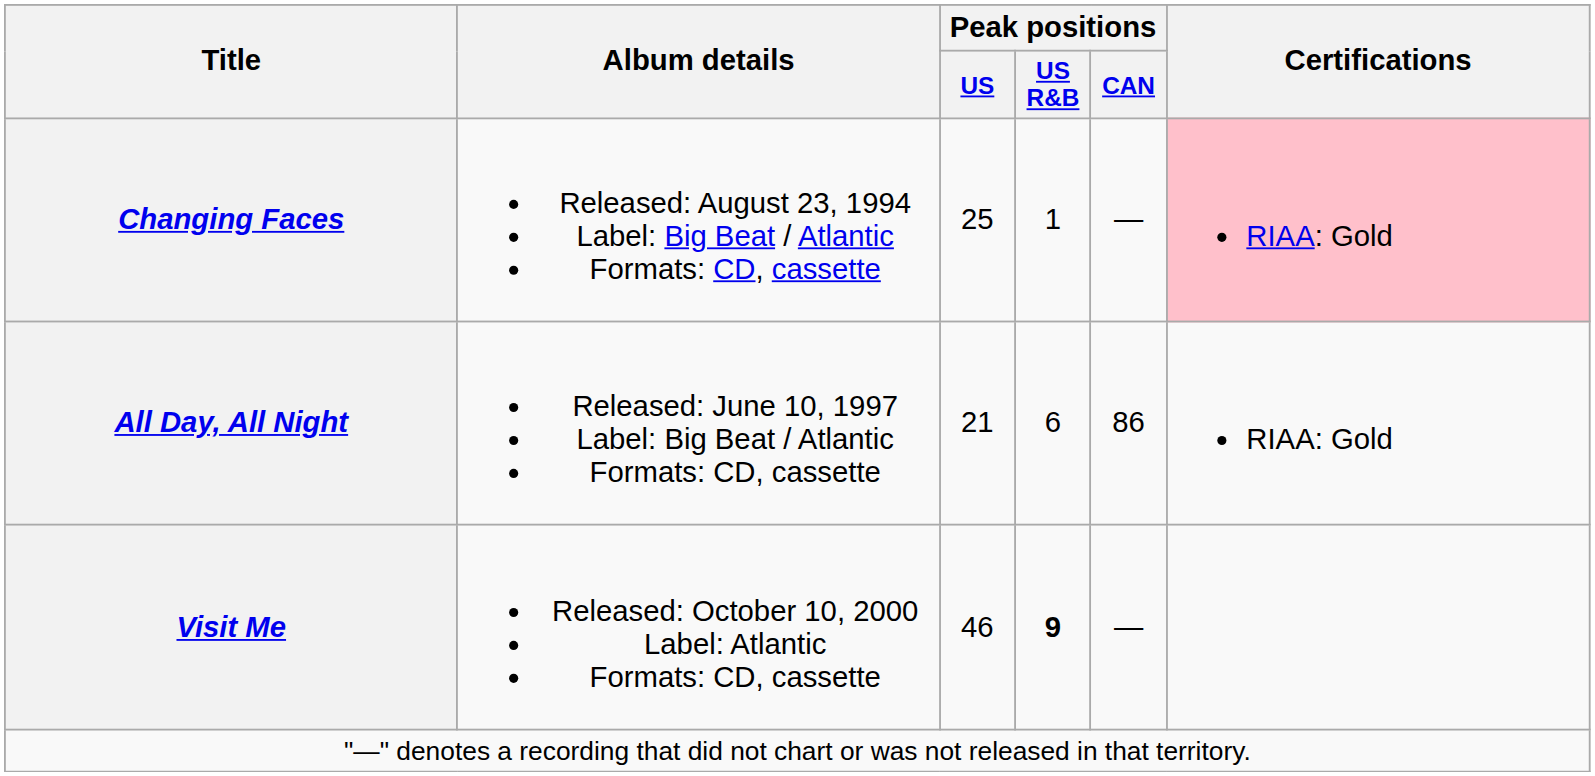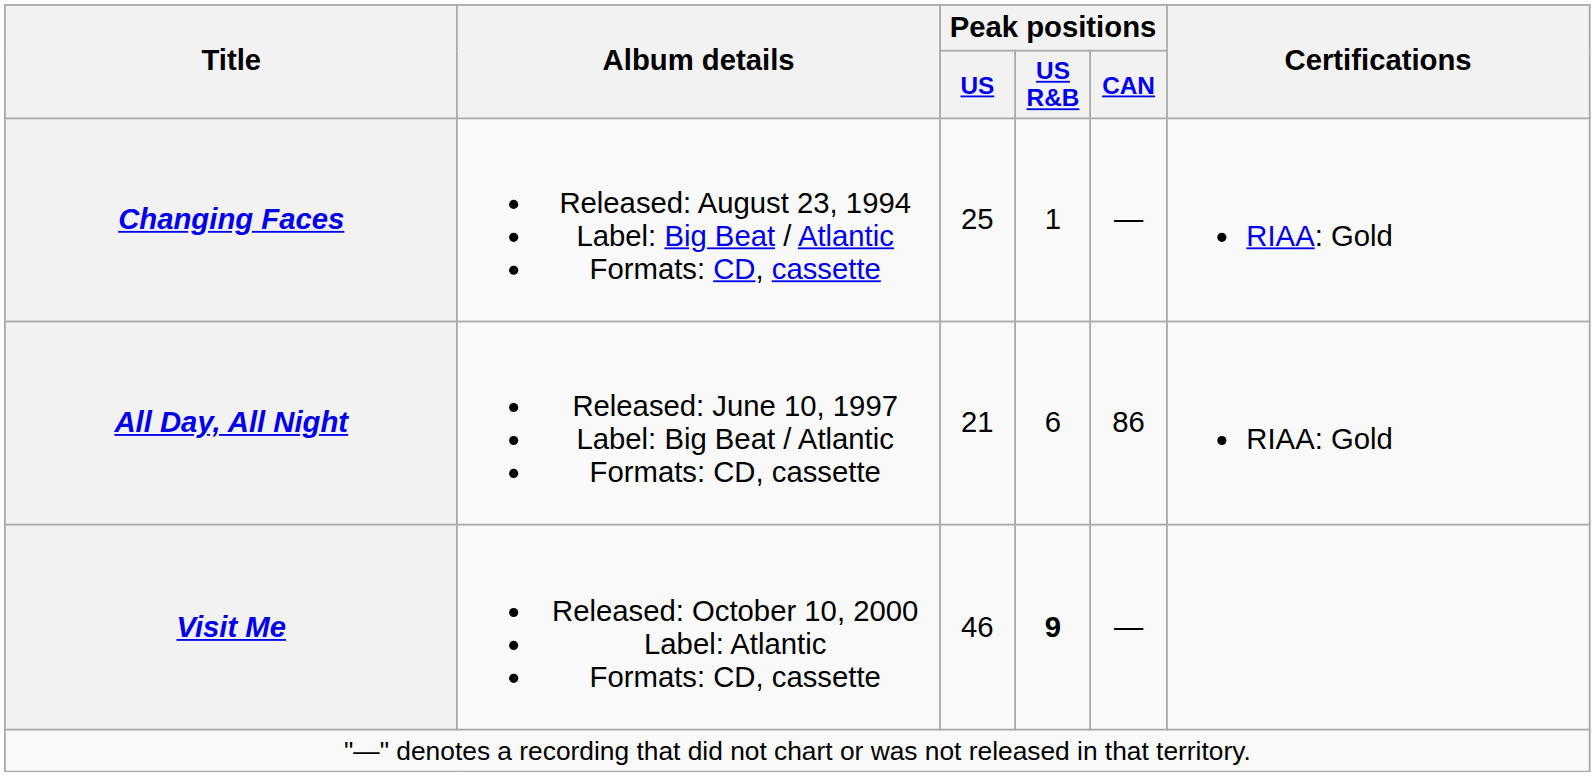(1378, 236) pink background -> (1378, 236) no background
